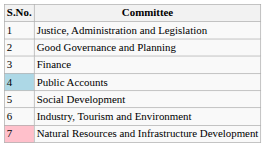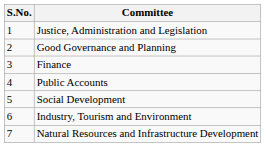(10, 82) lightblue background -> (10, 82) no background
(10, 133) pink background -> (10, 133) no background
